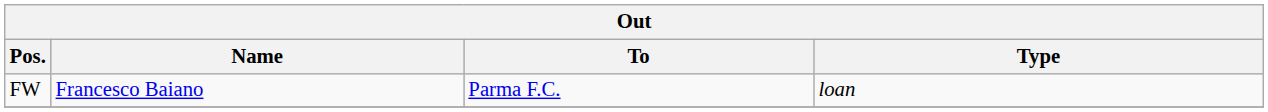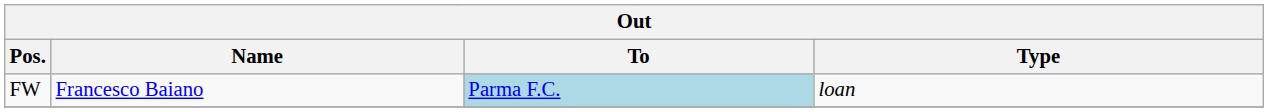(514, 90) no background -> (514, 90) lightblue background
